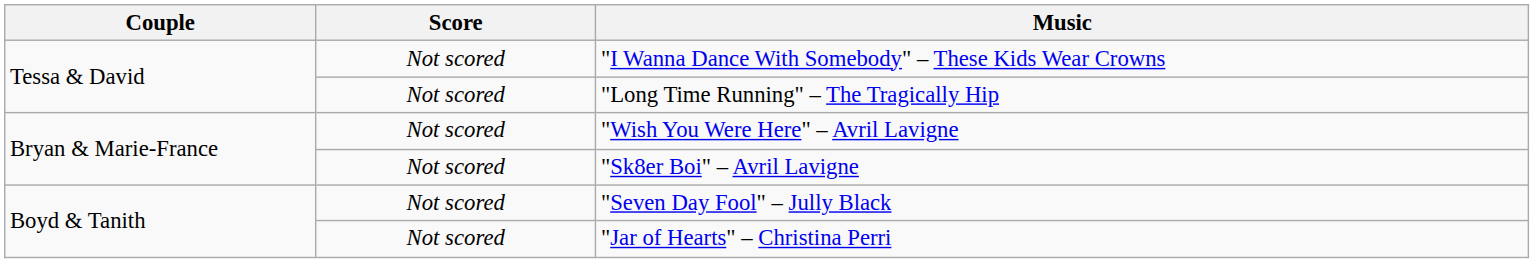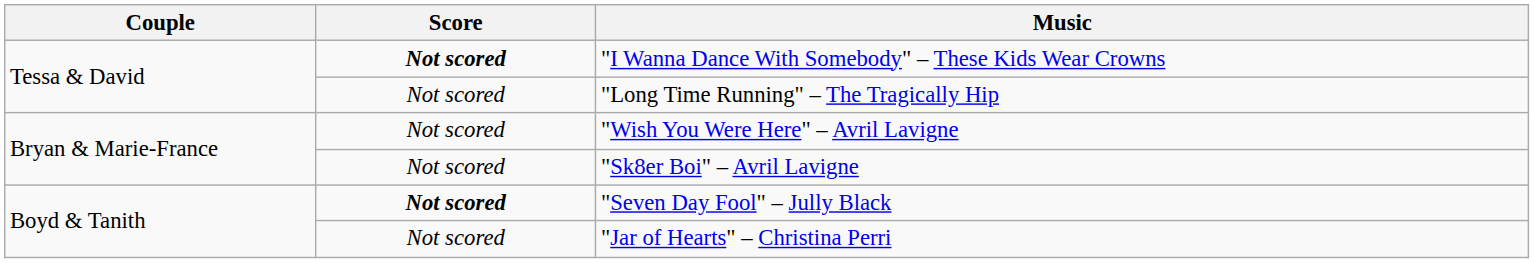(456, 58) normal -> (456, 58) bold
(456, 202) normal -> (456, 202) bold
